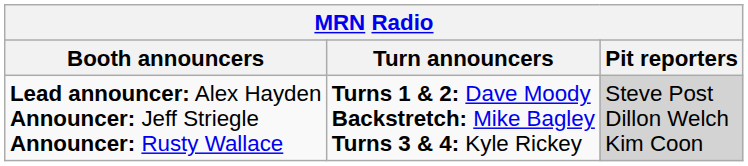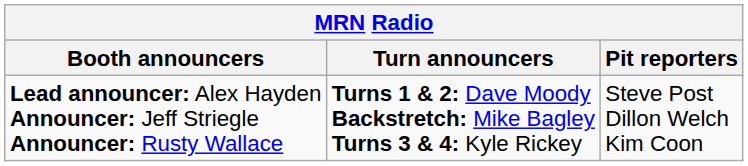(667, 118) lightgrey background -> (667, 118) no background
